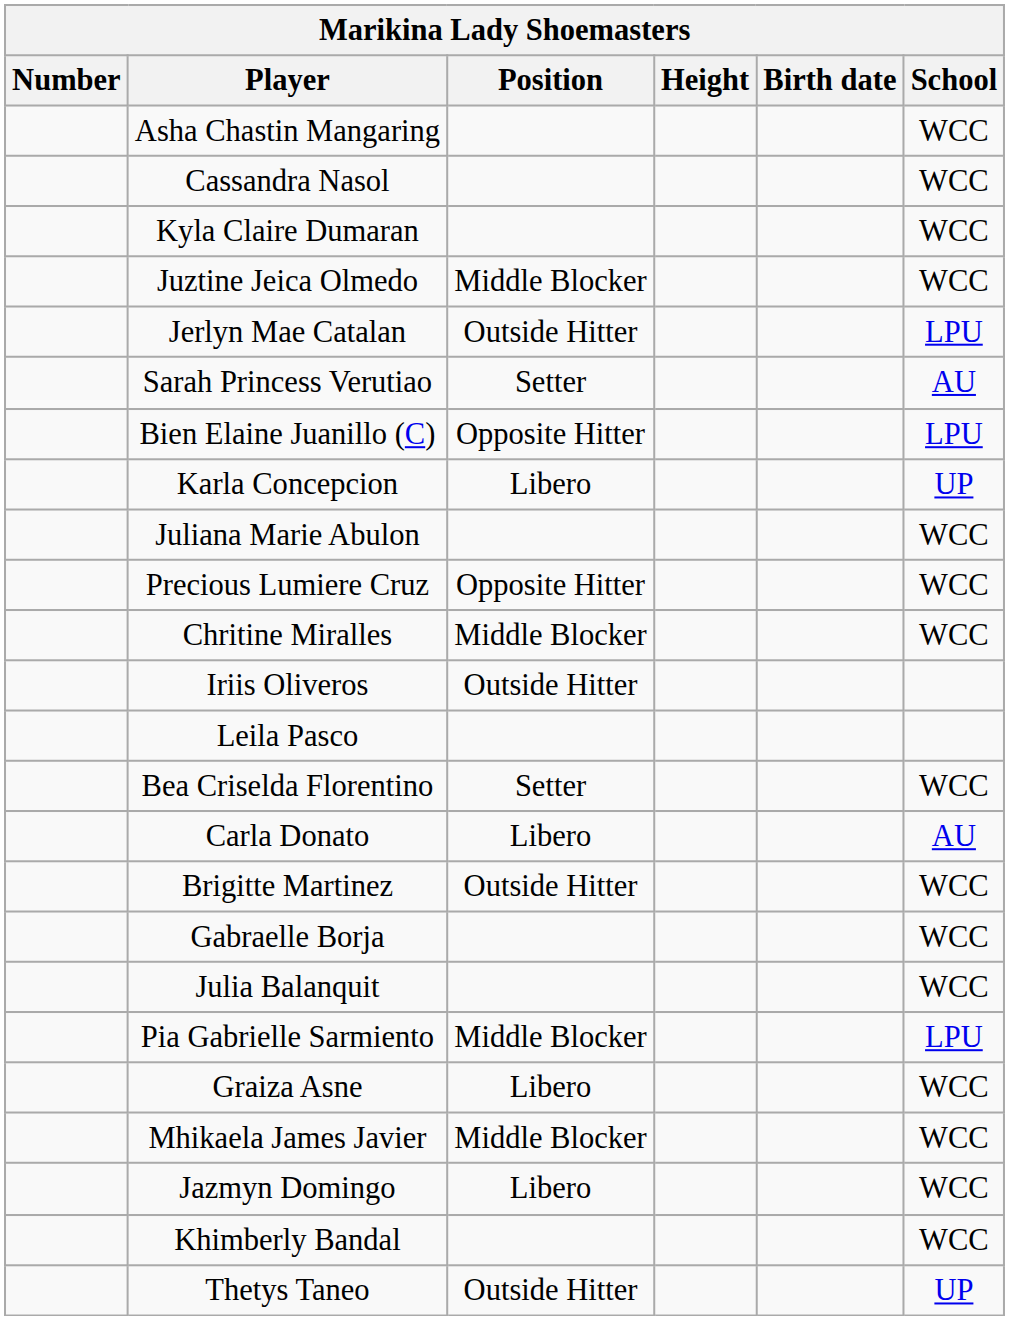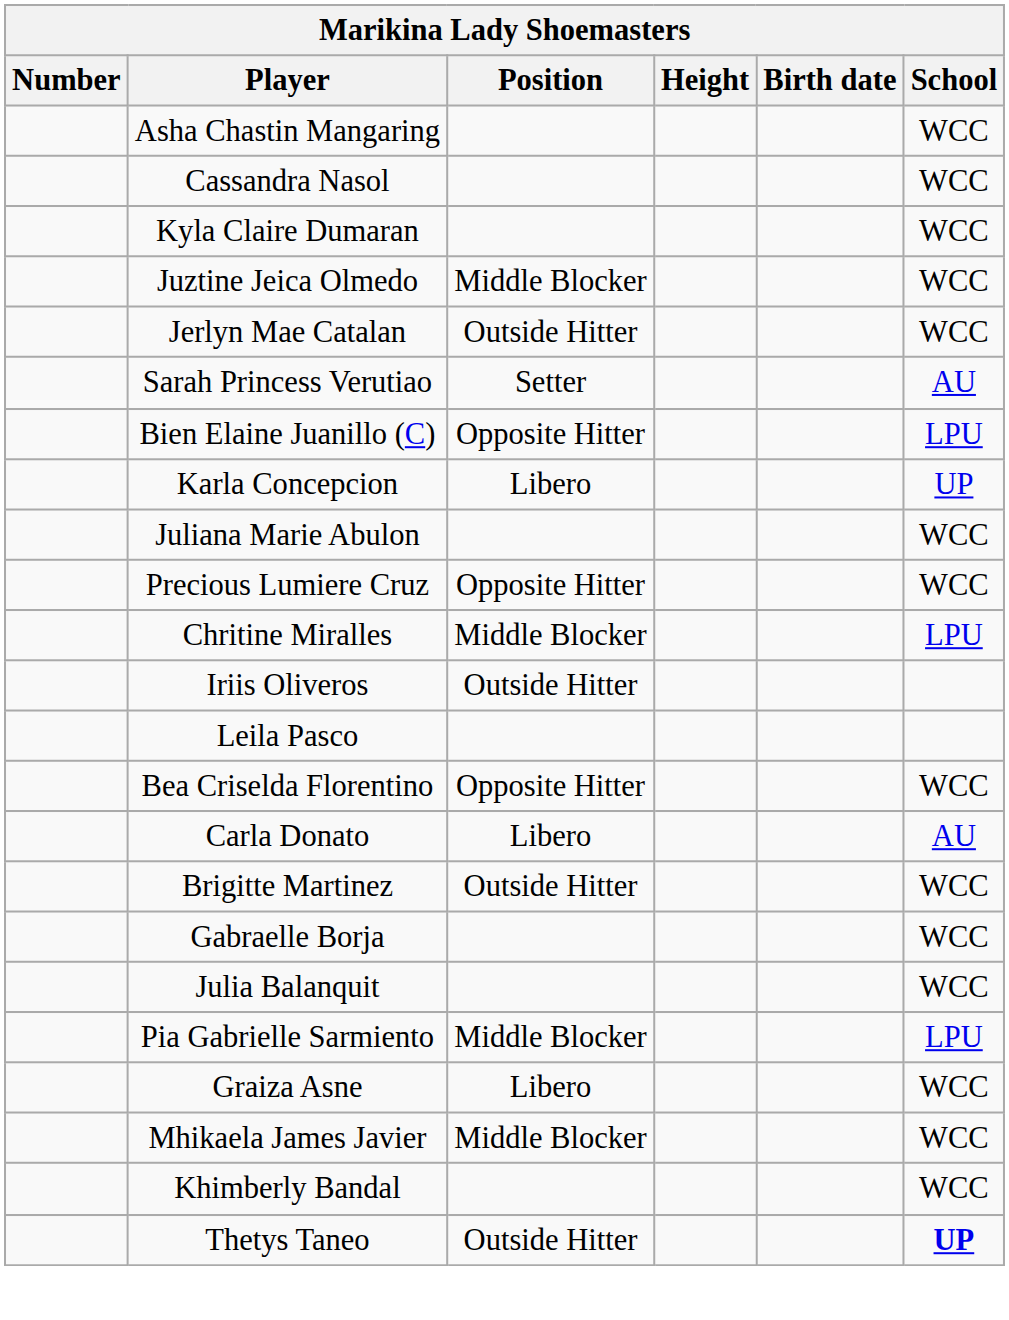(954, 332) LPU -> (954, 332) WCC
(954, 634) WCC -> (954, 634) LPU
(551, 785) Setter -> (551, 785) Opposite Hitter
- row: (287, 1188)
(954, 1289) normal -> (954, 1238) bold
